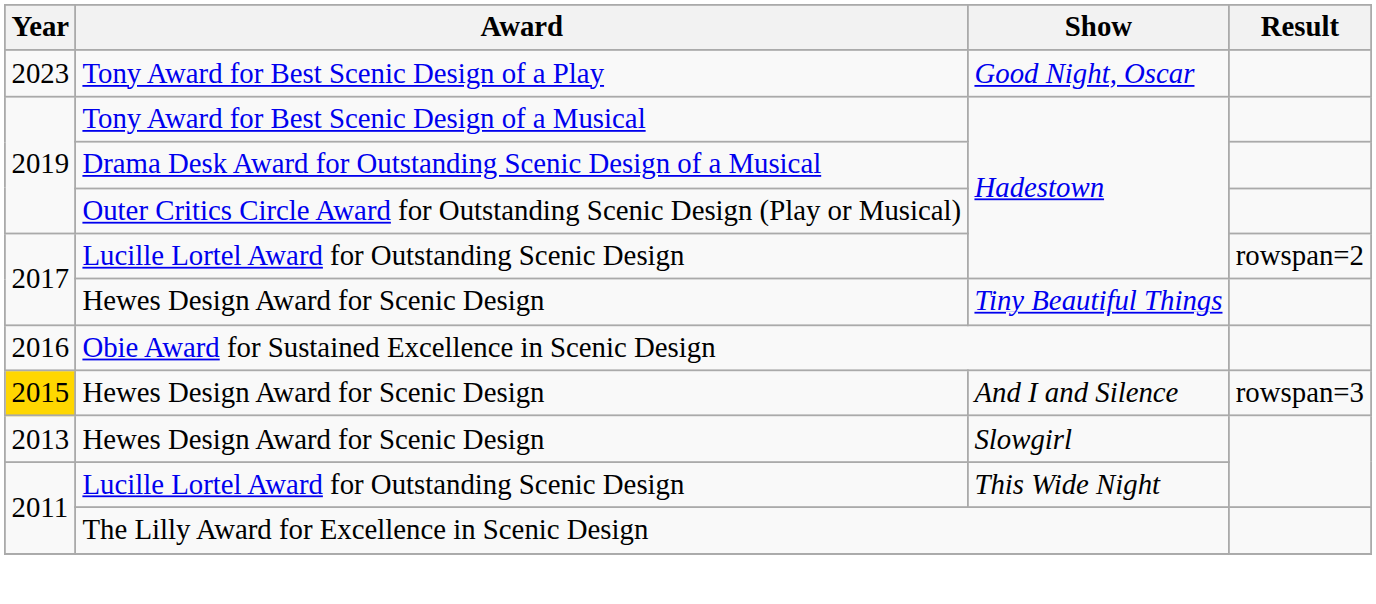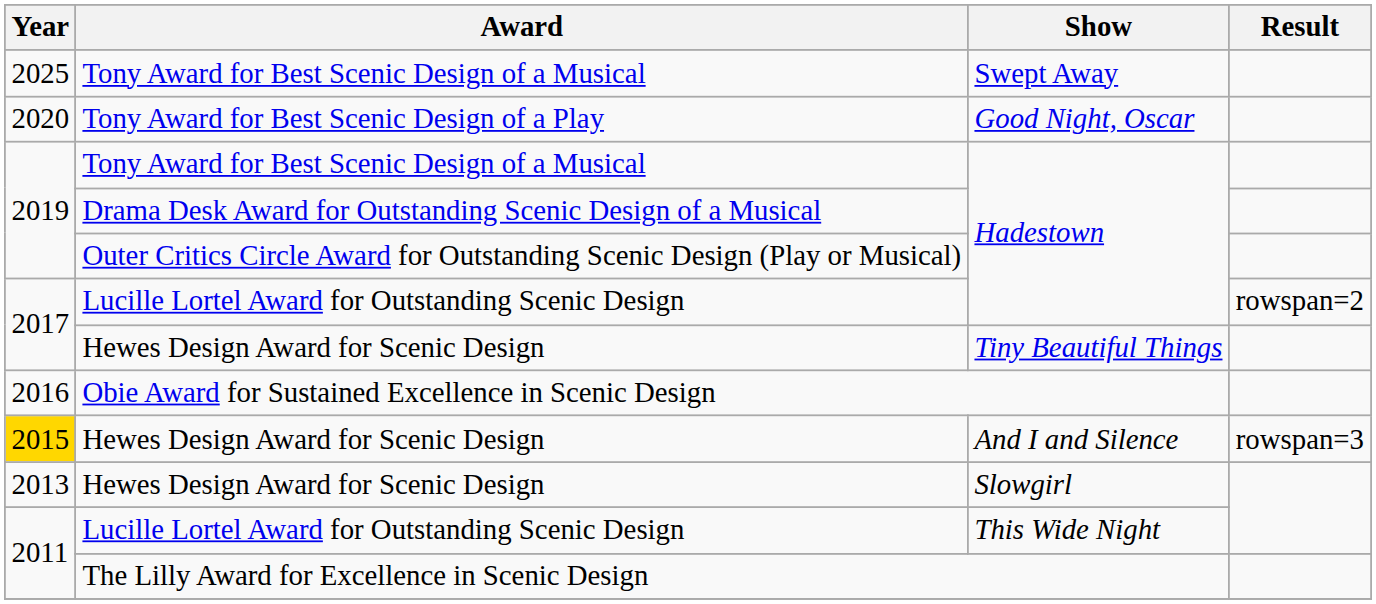+ row: (364, 73)
(40, 73) 2023 -> (40, 118) 2020
